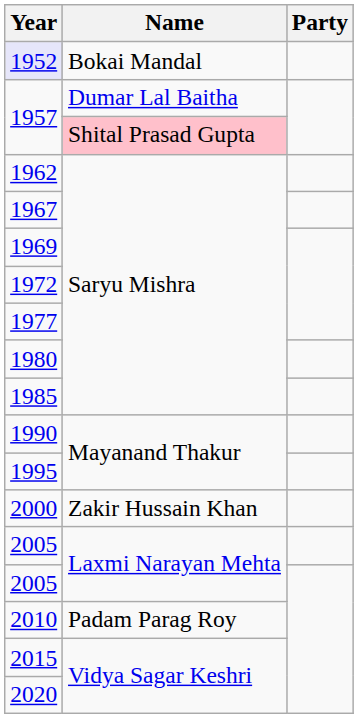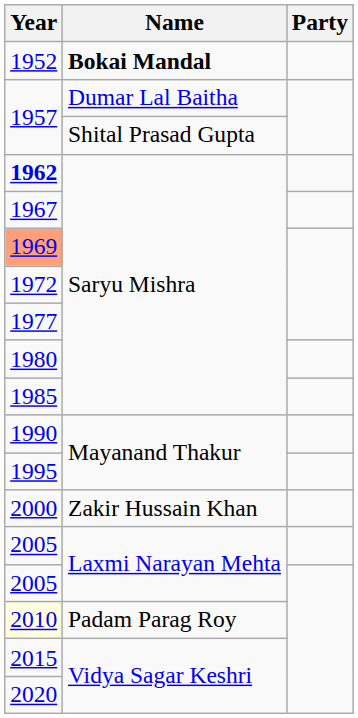(34, 60) lavender background -> (34, 60) no background
(135, 60) normal -> (140, 60) bold
(161, 135) pink background -> (161, 135) no background
(34, 172) normal -> (34, 172) bold
(34, 246) no background -> (34, 246) lightsalmon background
(34, 619) no background -> (34, 619) lightyellow background
